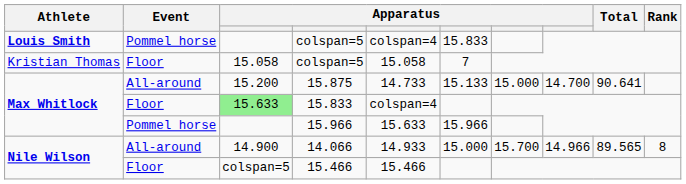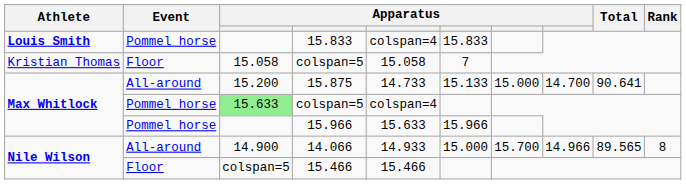(330, 42) colspan=5 -> (330, 42) 15.833
(145, 105) Floor -> (171, 105) Pommel horse
(330, 105) 15.833 -> (330, 105) colspan=5
